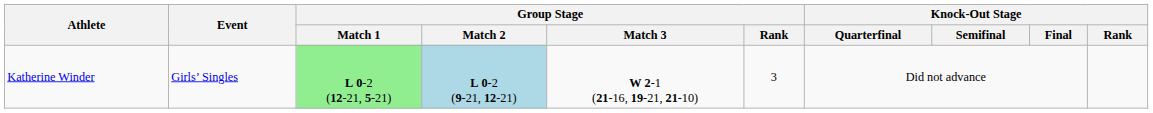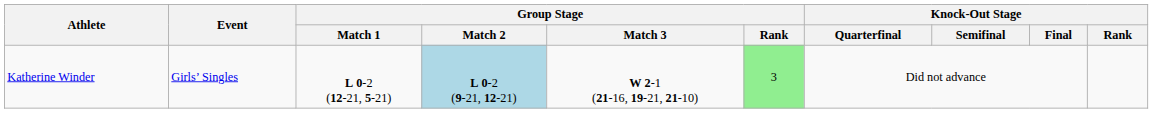(359, 91) lightgreen background -> (359, 91) no background
(774, 77) no background -> (774, 77) lightgreen background
